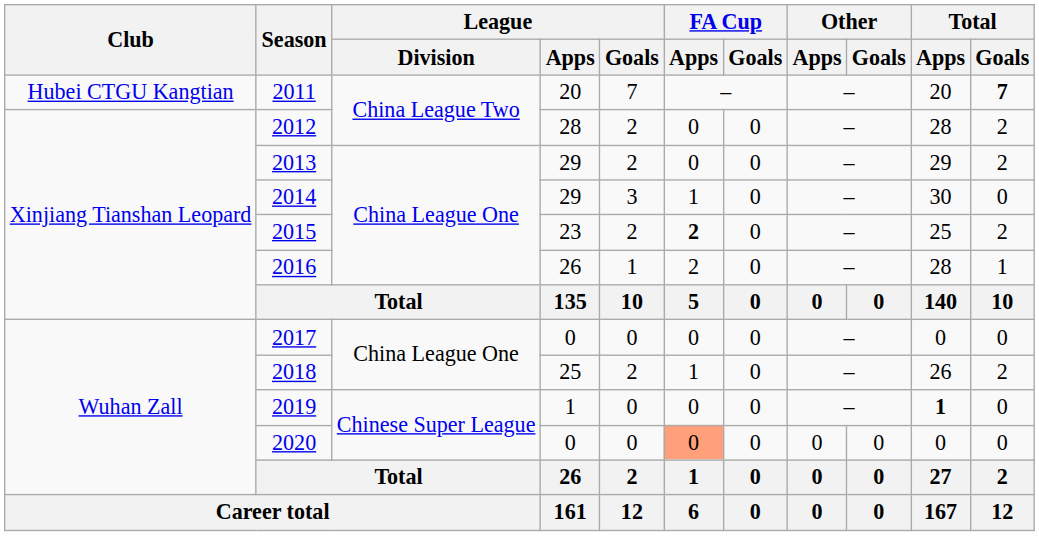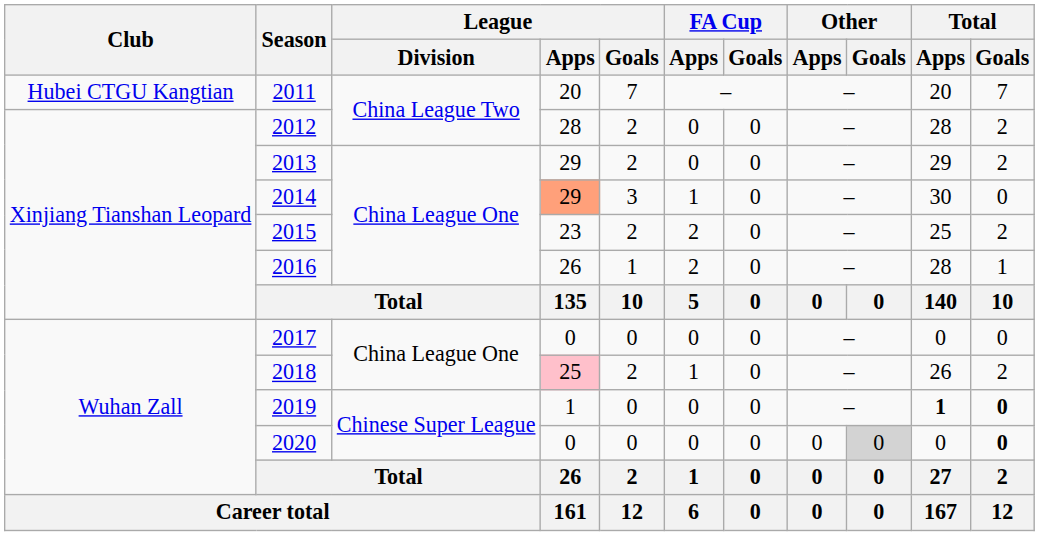(1002, 92) bold -> (1002, 92) normal
(570, 197) no background -> (570, 197) lightsalmon background
(694, 232) bold -> (694, 232) normal
(570, 372) no background -> (570, 372) pink background
(1002, 407) normal -> (1002, 407) bold
(694, 442) lightsalmon background -> (694, 442) no background
(879, 442) no background -> (879, 442) lightgrey background
(1002, 442) normal -> (1002, 442) bold
